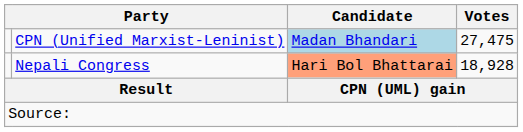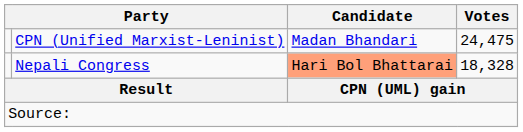(354, 41) lightblue background -> (354, 41) no background
(487, 41) 27,475 -> (487, 41) 24,475
(487, 65) 18,928 -> (487, 65) 18,328
